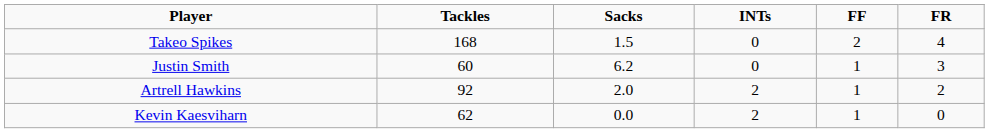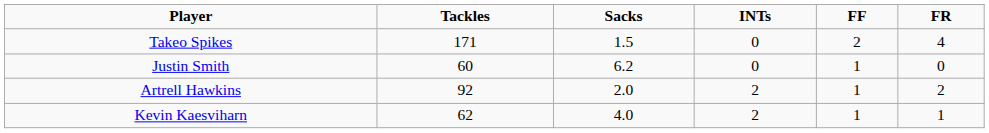(465, 41) 168 -> (465, 41) 171
(941, 66) 3 -> (941, 66) 0
(624, 115) 0.0 -> (624, 115) 4.0
(941, 115) 0 -> (941, 115) 1
